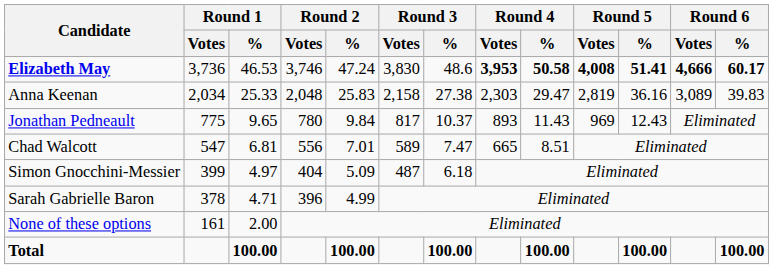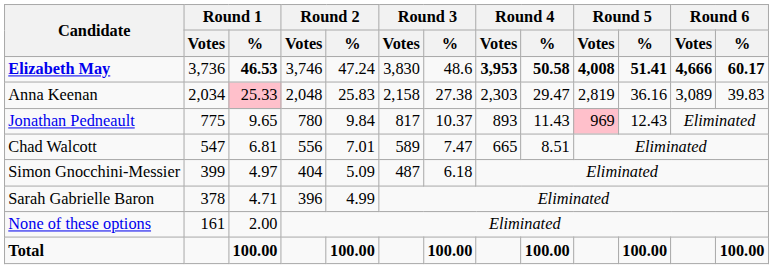(259, 69) normal -> (259, 69) bold
(259, 95) no background -> (259, 95) pink background
(602, 120) no background -> (602, 120) pink background
